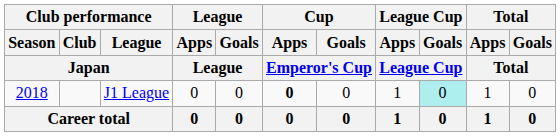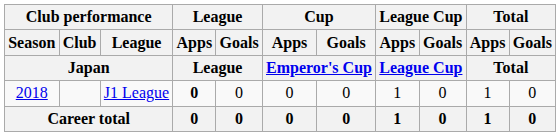(194, 93) normal -> (194, 93) bold
(290, 93) bold -> (290, 93) normal
(443, 93) paleturquoise background -> (443, 93) no background
